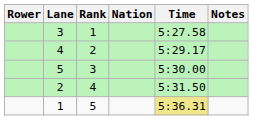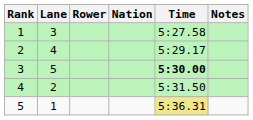columns swapped: (93, 14) <-> (24, 14)
(182, 69) normal -> (182, 69) bold
